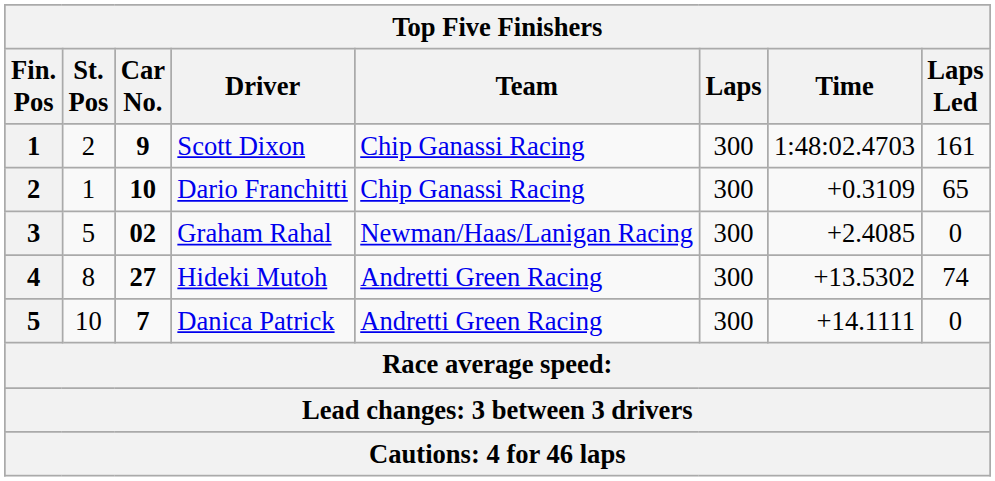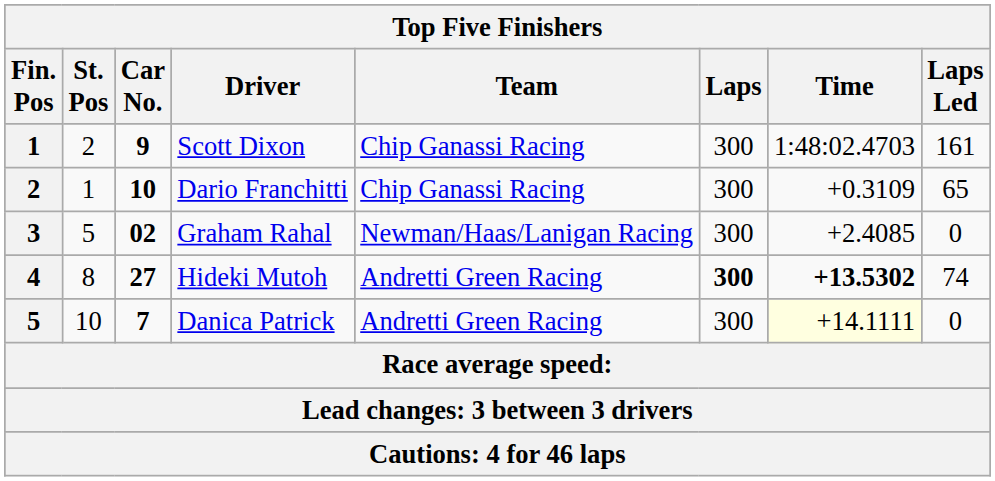(734, 277) normal -> (734, 277) bold
(864, 277) normal -> (864, 277) bold
(866, 321) no background -> (866, 321) lightyellow background
